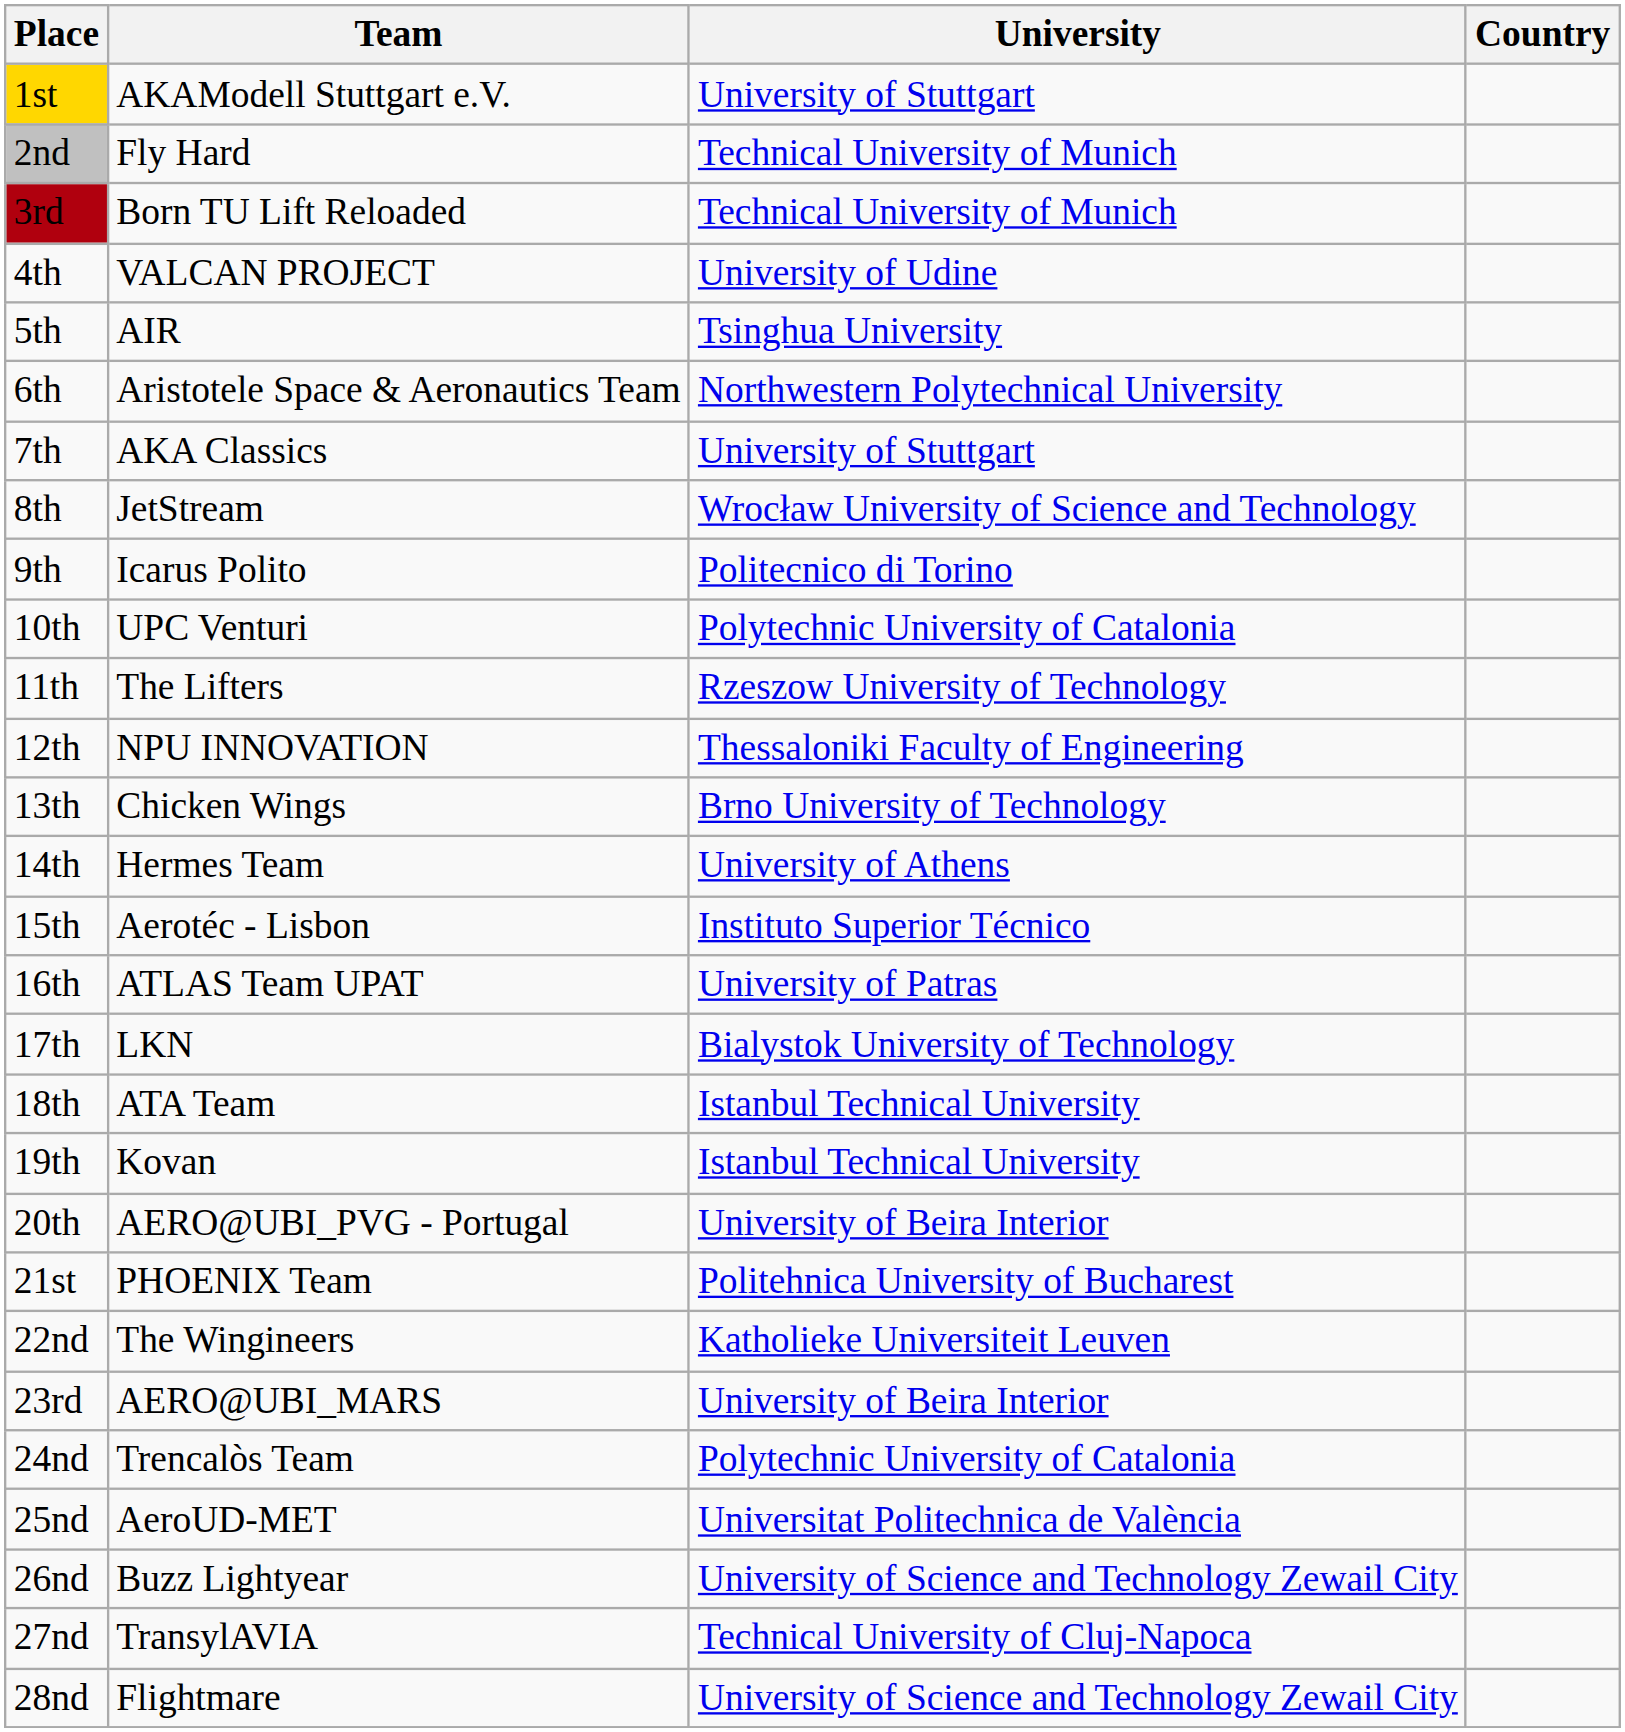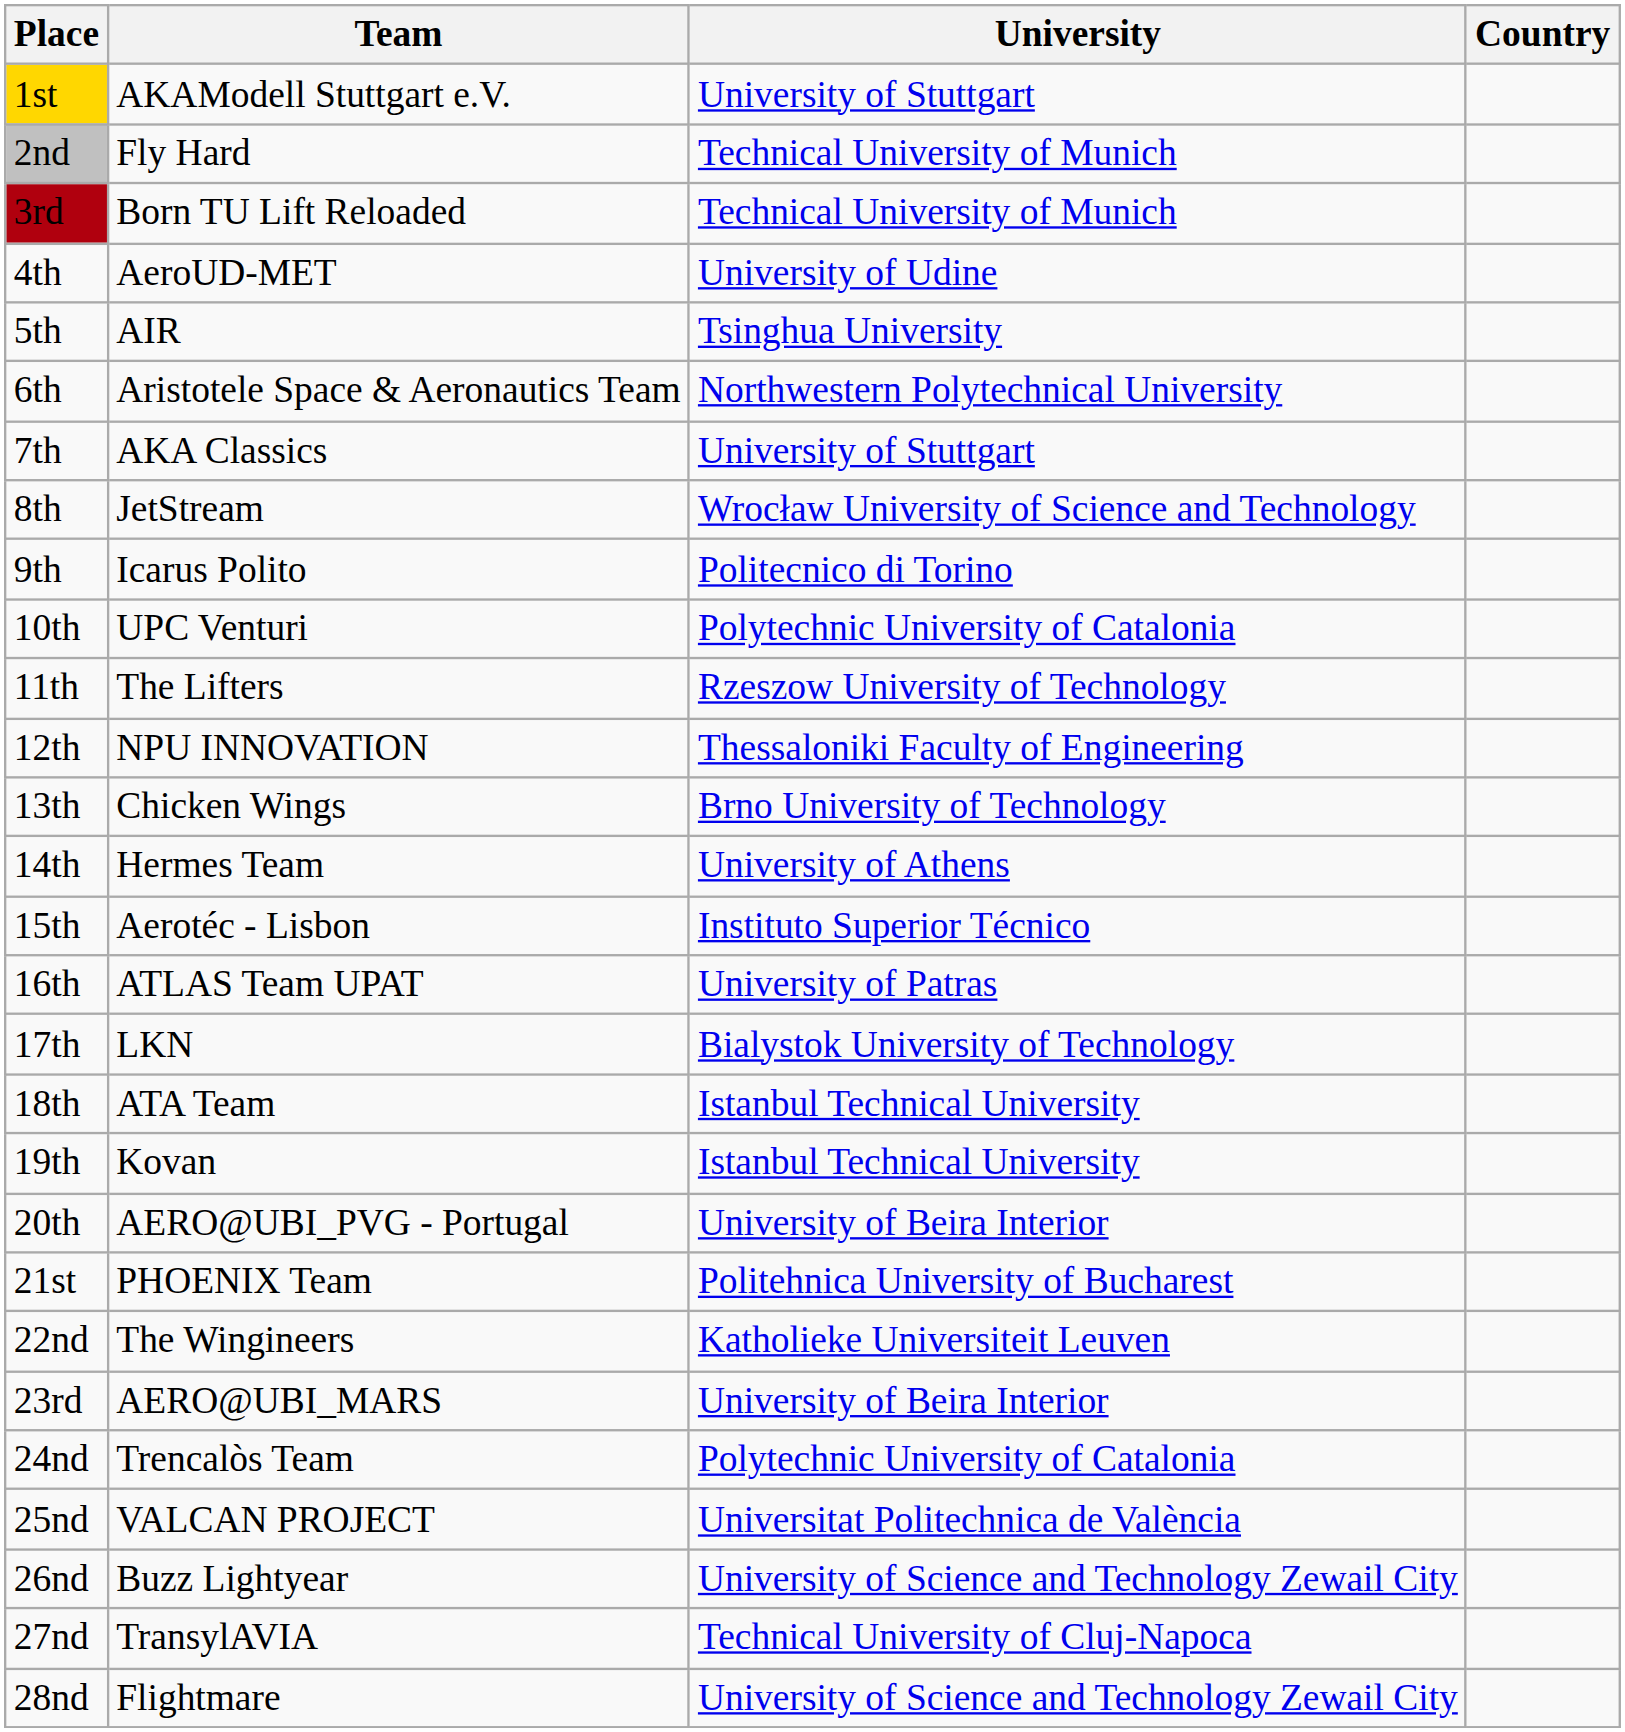(276, 271) VALCAN PROJECT -> (227, 271) AeroUD-MET
(227, 1518) AeroUD-MET -> (276, 1518) VALCAN PROJECT
